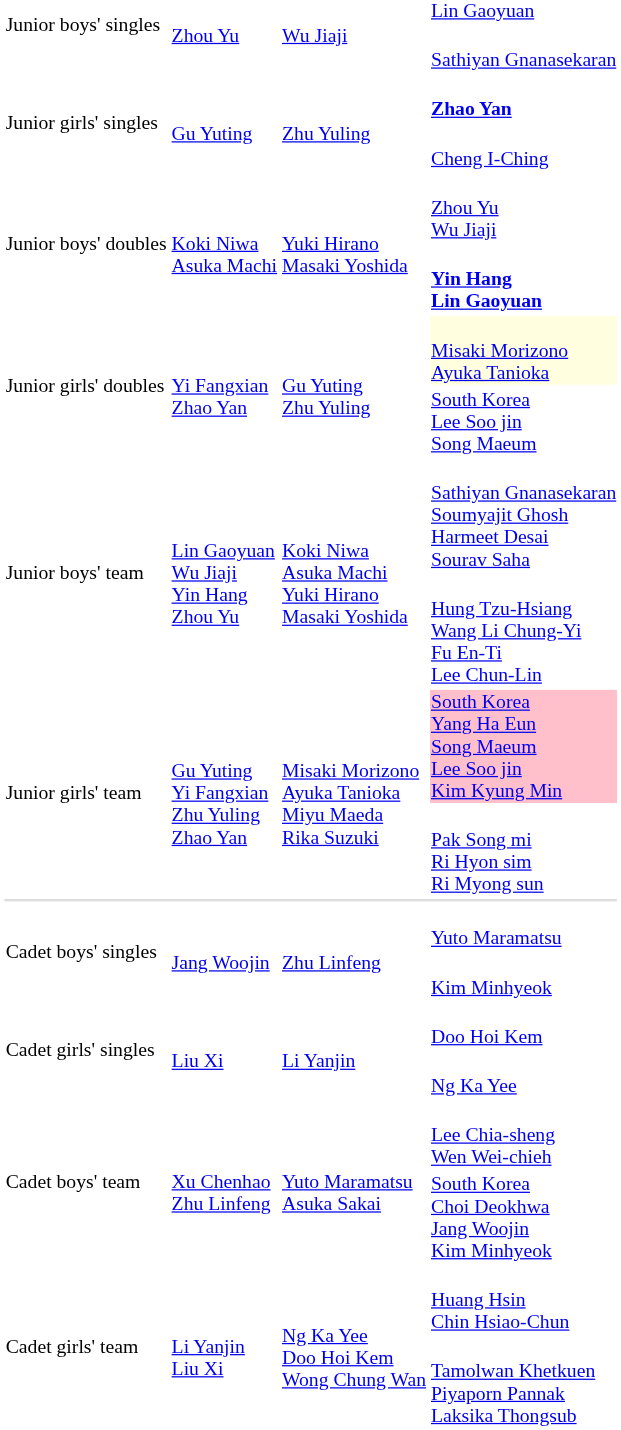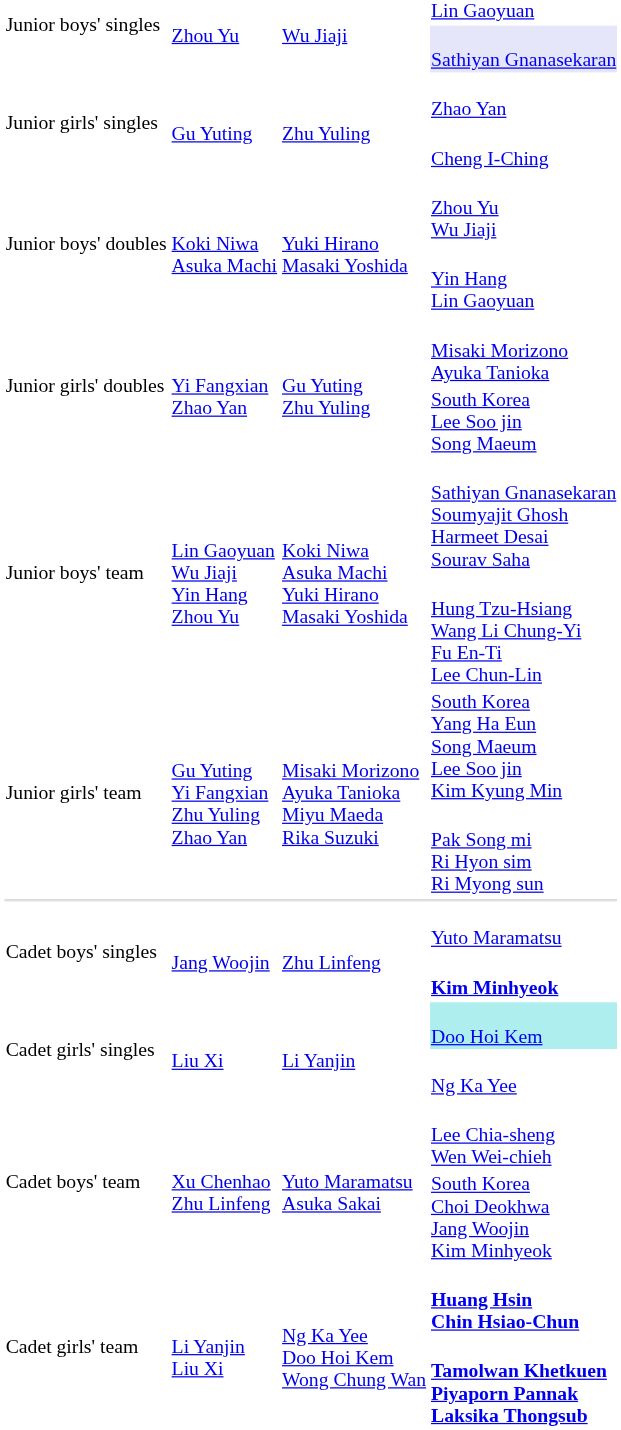(524, 59) no background -> (524, 59) lavender background
(471, 109) bold -> (469, 109) normal
(487, 289) bold -> (483, 289) normal
(500, 361) lightyellow background -> (500, 361) no background
(497, 746) pink background -> (497, 746) no background
(491, 987) normal -> (495, 987) bold
(487, 1036) no background -> (487, 1036) paleturquoise background
(500, 1310) normal -> (505, 1310) bold
(513, 1393) normal -> (519, 1393) bold
